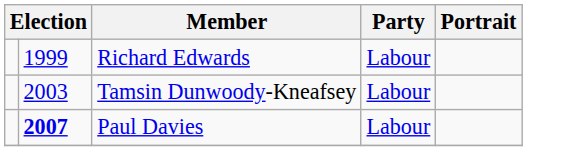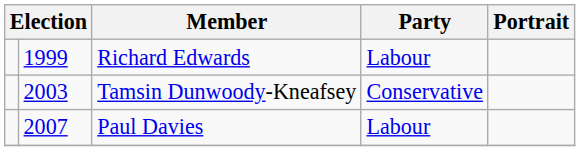(398, 92) Labour -> (425, 92) Conservative
(46, 127) bold -> (46, 127) normal
